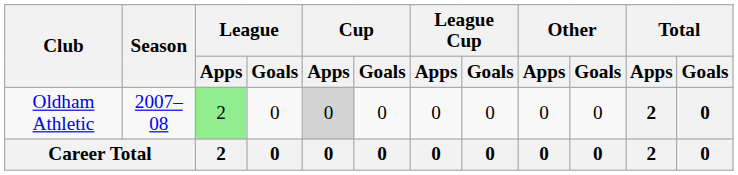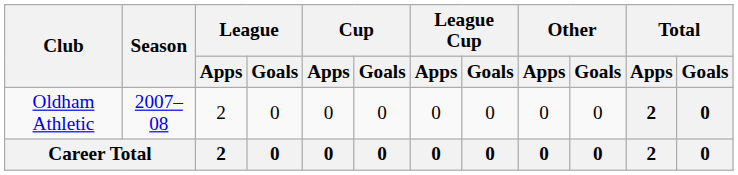(221, 113) lightgreen background -> (221, 113) no background
(328, 113) lightgrey background -> (328, 113) no background
